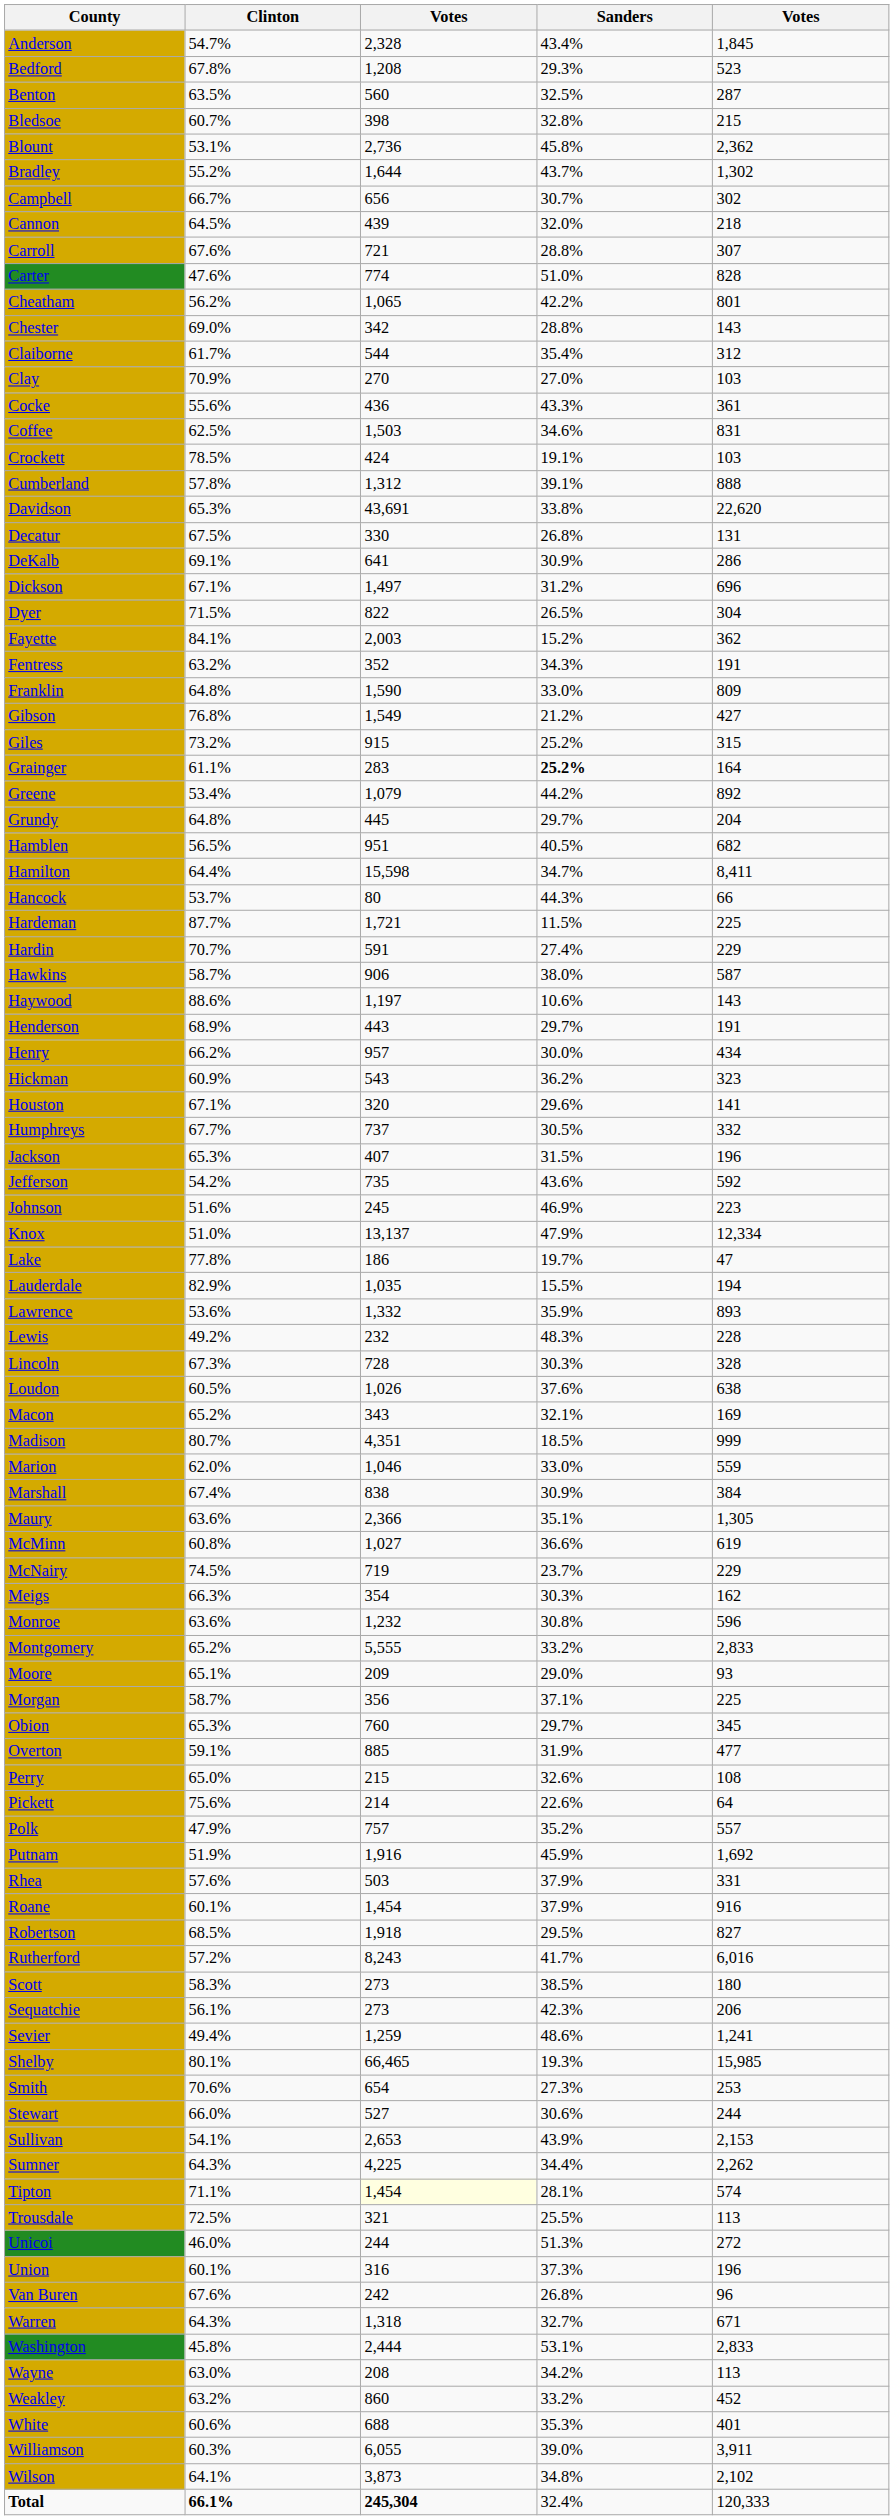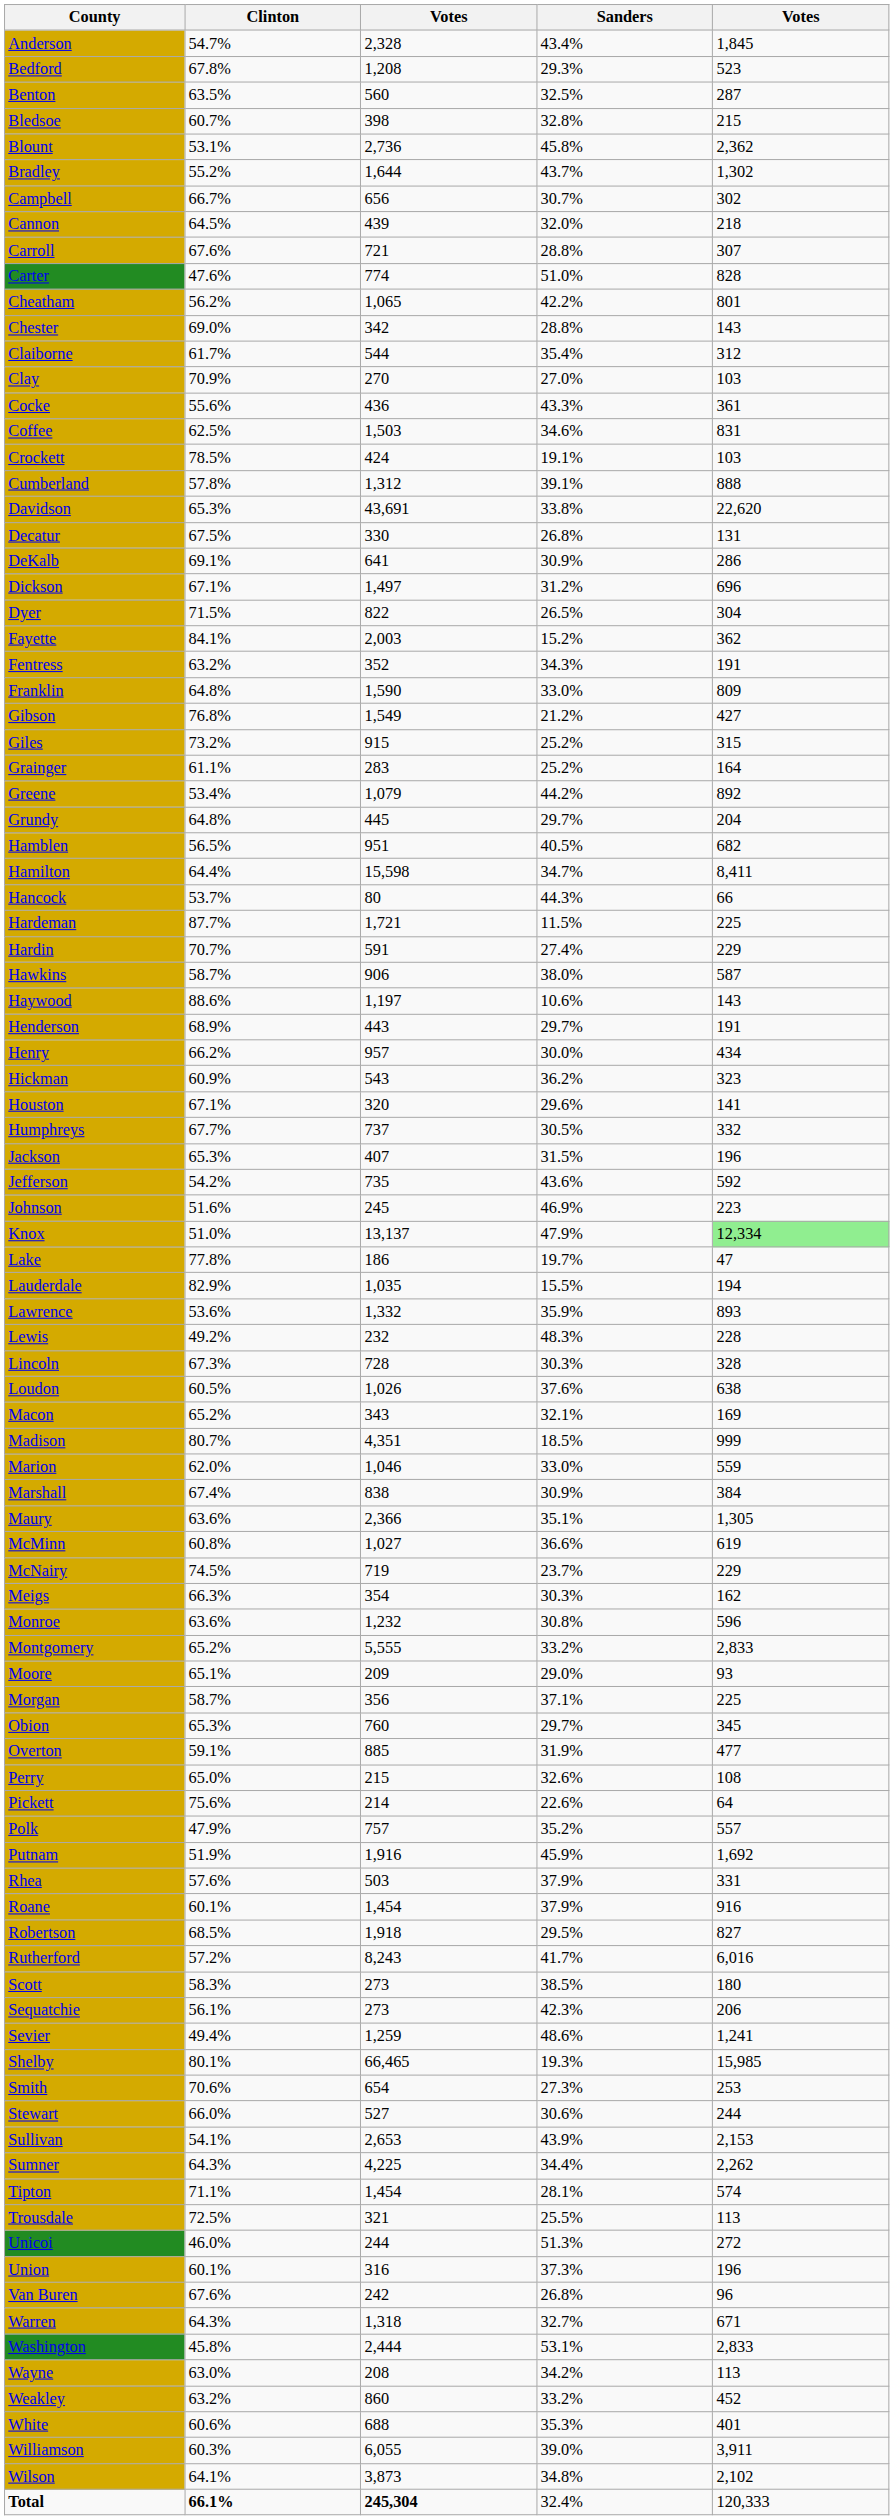(563, 768) bold -> (562, 768) normal
(739, 1233) no background -> (739, 1233) lightgreen background
(383, 2191) lightyellow background -> (383, 2191) no background
